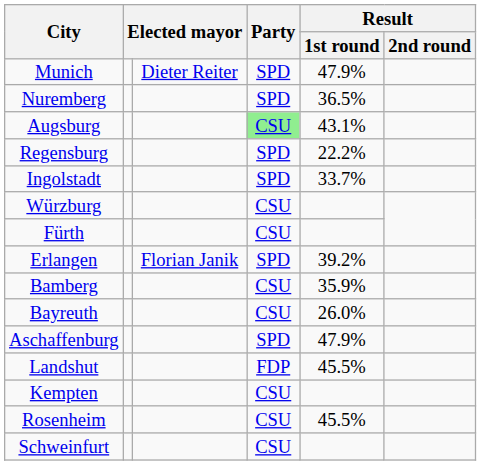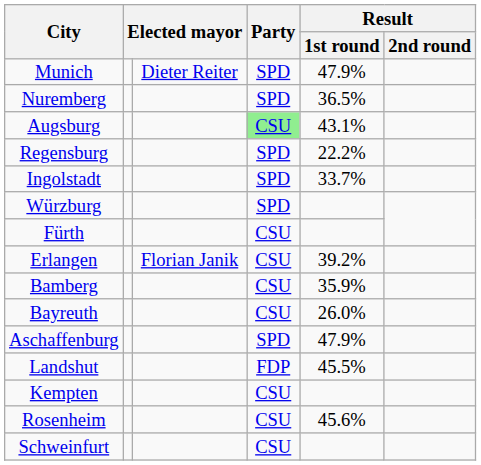(273, 206) CSU -> (273, 206) SPD
(273, 259) SPD -> (273, 259) CSU
(342, 420) 45.5% -> (342, 420) 45.6%
